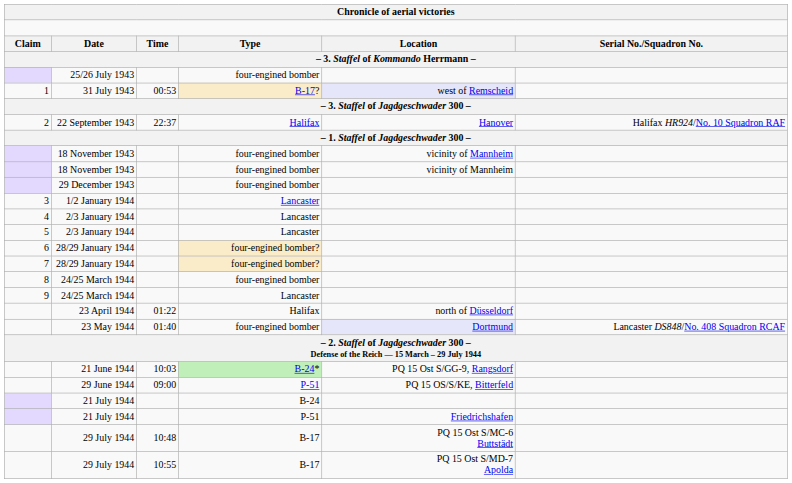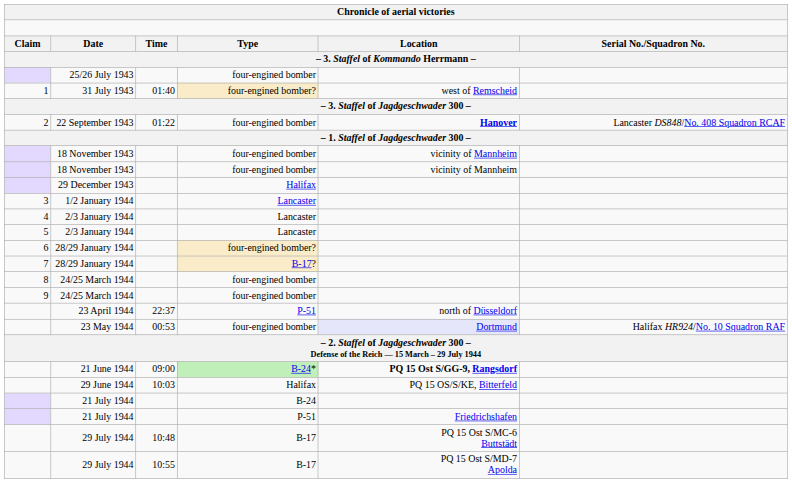(165, 91) 00:53 -> (164, 91) 01:40
(307, 91) B-17? -> (272, 91) four-engined bomber?
(475, 91) lavender background -> (479, 91) no background
(165, 122) 22:37 -> (164, 122) 01:22
(304, 122) Halifax -> (274, 122) four-engined bomber
(496, 122) normal -> (499, 122) bold
(709, 122) Halifax HR924/No. 10 Squadron RAF -> (699, 122) Lancaster DS848/No. 408 Squadron RCAF
(277, 185) four-engined bomber -> (301, 185) Halifax
(275, 264) four-engined bomber? -> (304, 264) B-17?
(300, 295) Lancaster -> (274, 295) four-engined bomber
(165, 311) 01:22 -> (164, 311) 22:37
(304, 311) Halifax -> (307, 311) P-51
(165, 327) 01:40 -> (164, 327) 00:53
(699, 327) Lancaster DS848/No. 408 Squadron RCAF -> (709, 327) Halifax HR924/No. 10 Squadron RAF
(165, 369) 10:03 -> (164, 369) 09:00
(453, 369) normal -> (453, 369) bold
(165, 385) 09:00 -> (164, 385) 10:03
(310, 385) P-51 -> (301, 385) Halifax
